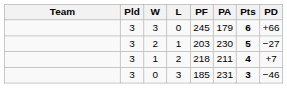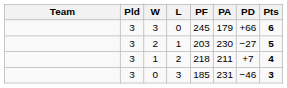columns swapped: (271, 12) <-> (248, 12)
